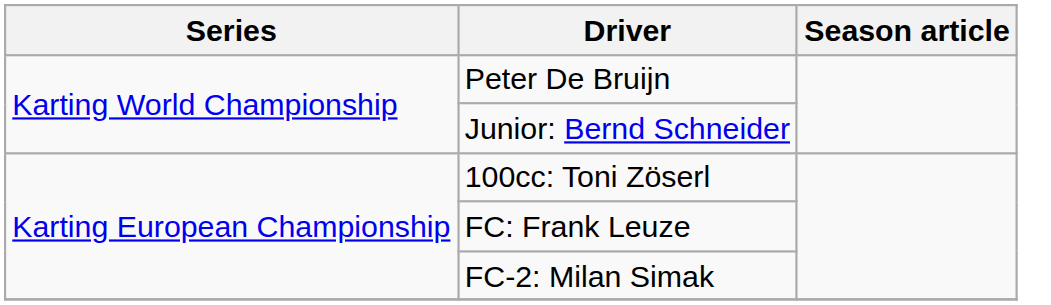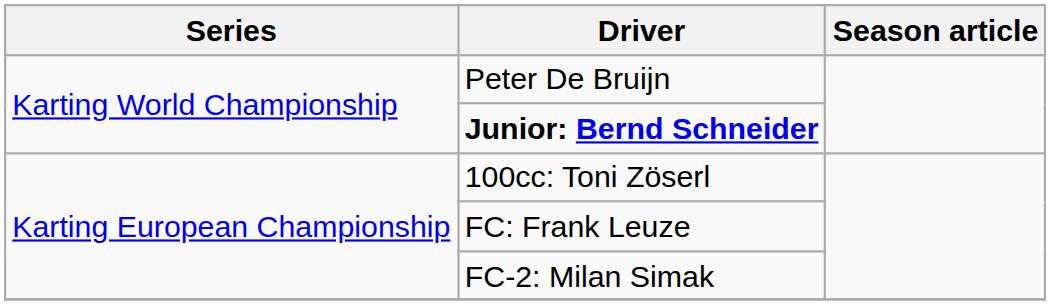(627, 128) normal -> (642, 128) bold
